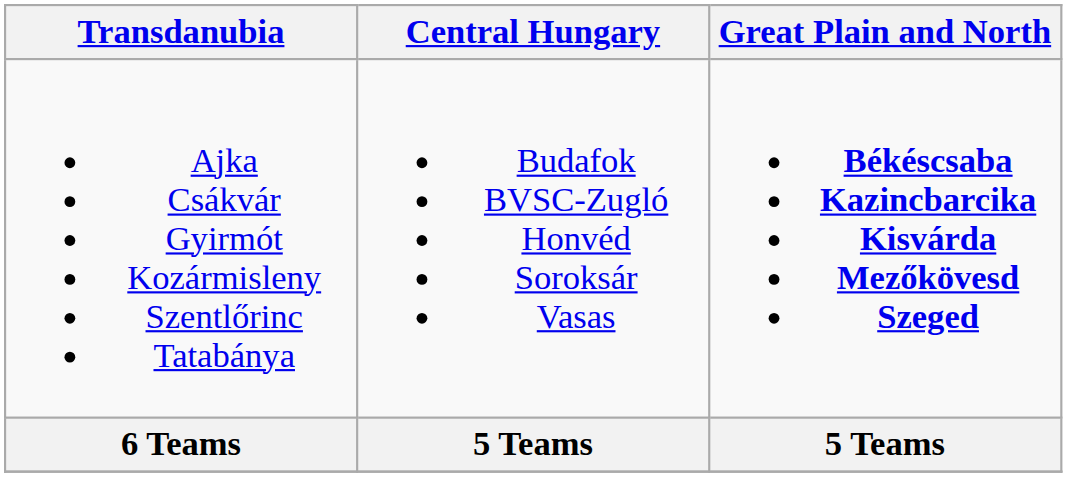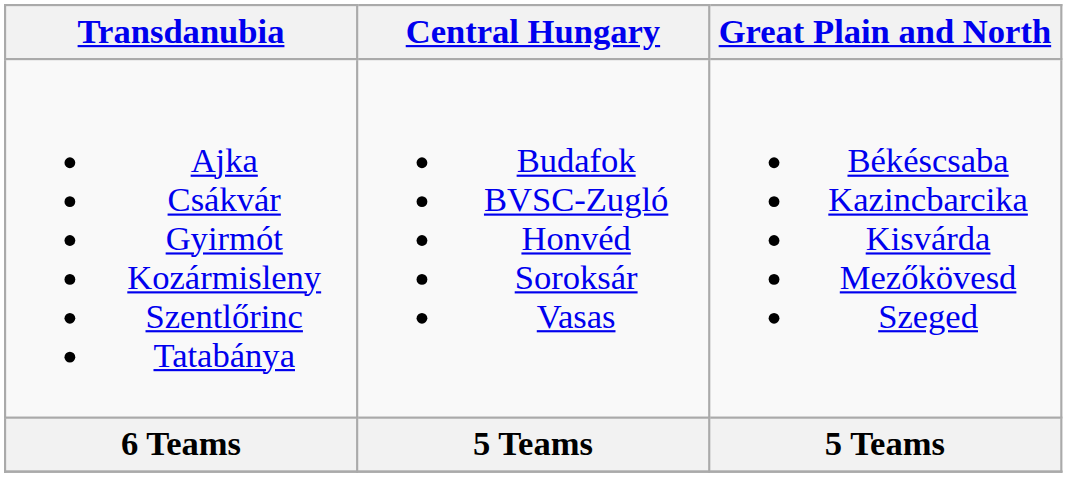(885, 238) bold -> (885, 238) normal
